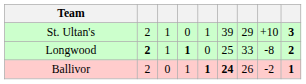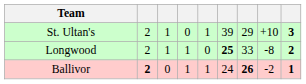(147, 50) bold -> (147, 50) normal
(187, 50) bold -> (187, 50) normal
(227, 50) normal -> (227, 50) bold
(147, 69) normal -> (147, 69) bold
(207, 69) bold -> (207, 69) normal
(227, 69) bold -> (227, 69) normal
(247, 69) normal -> (247, 69) bold
